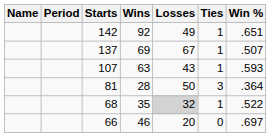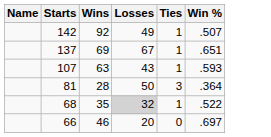- column: (62, 13)
(252, 31) .651 -> (211, 31) .507
(252, 50) .507 -> (211, 50) .651
